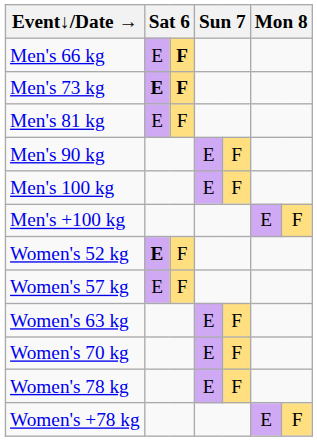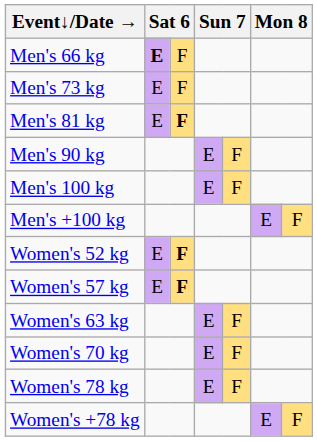(157, 54) normal -> (157, 54) bold
(182, 54) bold -> (182, 54) normal
(157, 88) bold -> (157, 88) normal
(182, 88) bold -> (182, 88) normal
(182, 121) normal -> (182, 121) bold
(157, 253) bold -> (157, 253) normal
(182, 253) normal -> (182, 253) bold
(182, 287) normal -> (182, 287) bold
